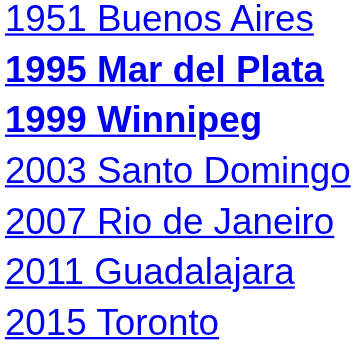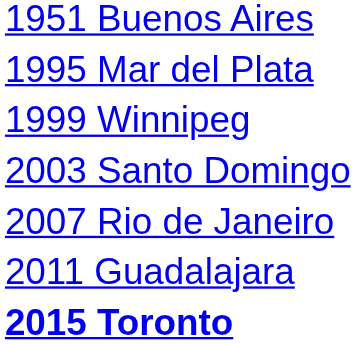(164, 69) bold -> (159, 69) normal
(134, 120) bold -> (128, 120) normal
(112, 322) normal -> (119, 322) bold
